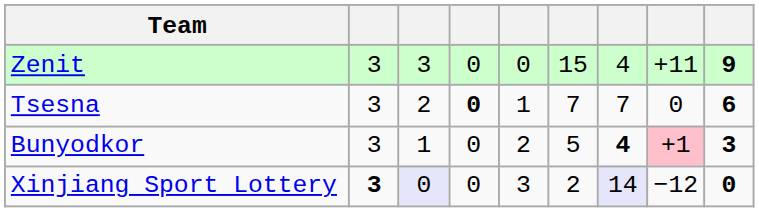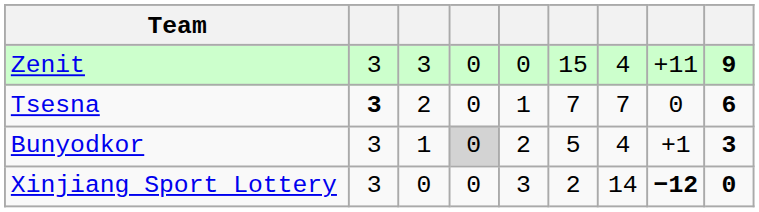(374, 106) normal -> (374, 106) bold
(474, 106) bold -> (474, 106) normal
(474, 146) no background -> (474, 146) lightgrey background
(623, 146) bold -> (623, 146) normal
(676, 146) pink background -> (676, 146) no background
(374, 186) bold -> (374, 186) normal
(424, 186) lavender background -> (424, 186) no background
(623, 186) lavender background -> (623, 186) no background
(676, 186) normal -> (676, 186) bold
